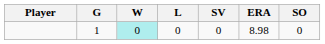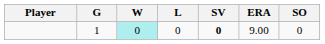(218, 30) normal -> (218, 30) bold
(259, 30) 8.98 -> (259, 30) 9.00
